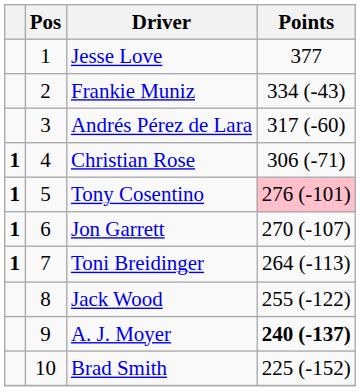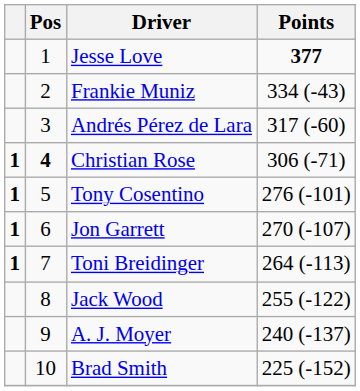(306, 56) normal -> (306, 56) bold
(46, 160) normal -> (46, 160) bold
(306, 194) pink background -> (306, 194) no background
(306, 333) bold -> (306, 333) normal
